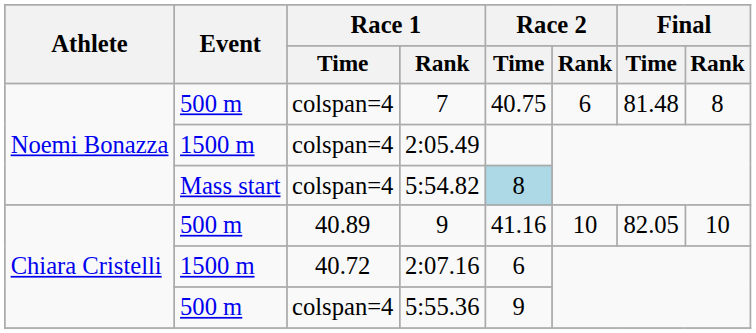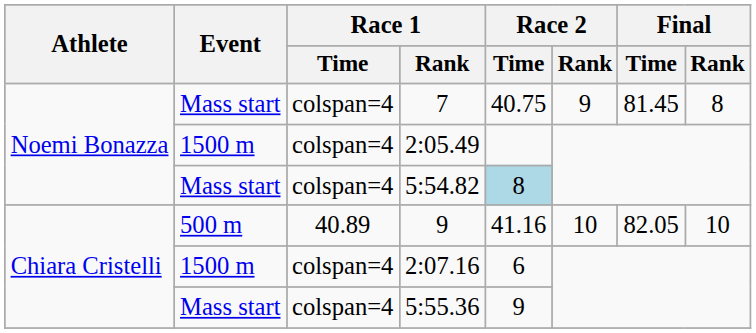(211, 104) 500 m -> (230, 104) Mass start
(585, 104) 6 -> (585, 104) 9
(651, 104) 81.48 -> (651, 104) 81.45
(343, 266) 40.72 -> (343, 266) colspan=4
(211, 307) 500 m -> (230, 307) Mass start
